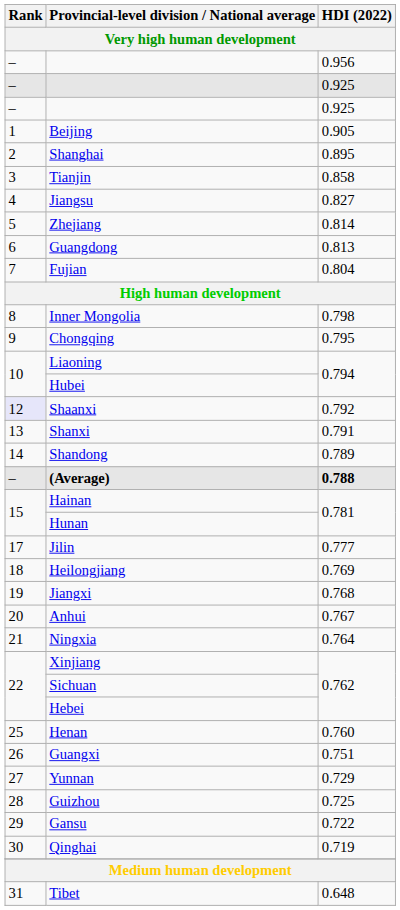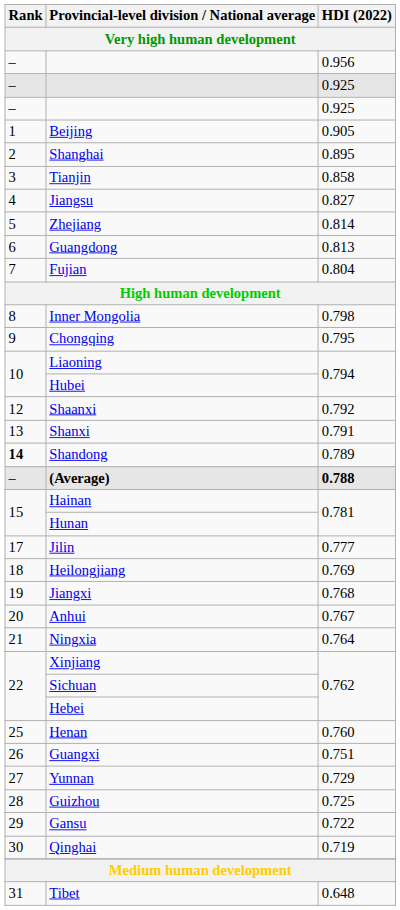(16, 408) lavender background -> (16, 408) no background
(16, 454) normal -> (16, 454) bold
